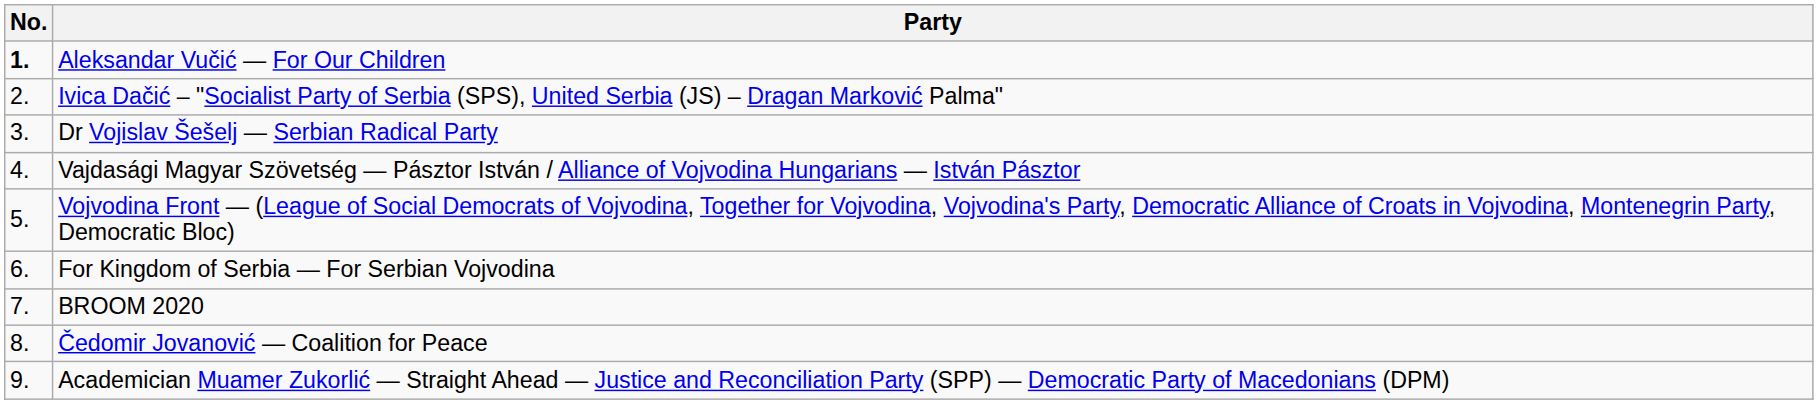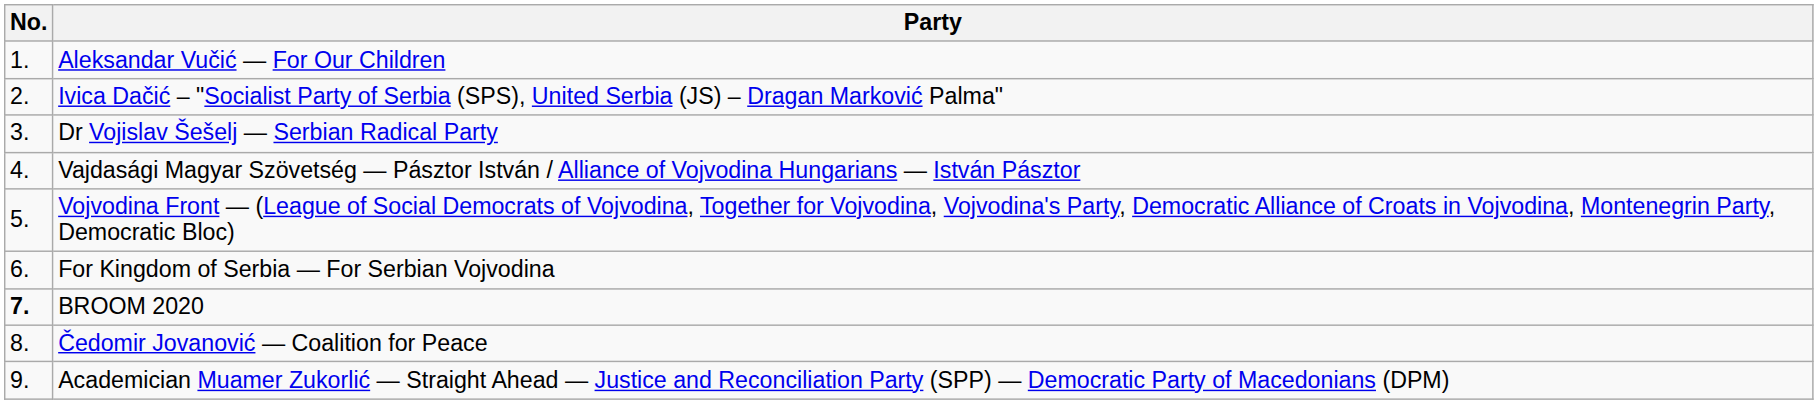(20, 59) bold -> (20, 59) normal
(20, 306) normal -> (20, 306) bold
